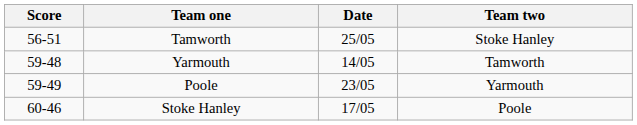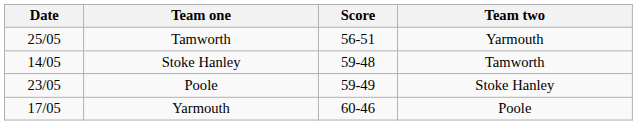columns swapped: (358, 16) <-> (44, 16)
(515, 39) Stoke Hanley -> (515, 39) Yarmouth
(201, 62) Yarmouth -> (201, 62) Stoke Hanley
(515, 85) Yarmouth -> (515, 85) Stoke Hanley
(201, 108) Stoke Hanley -> (201, 108) Yarmouth
